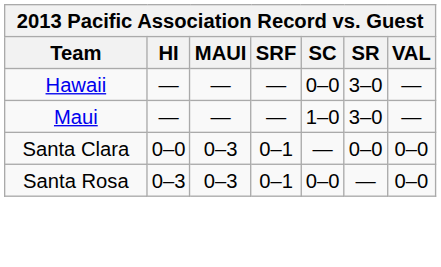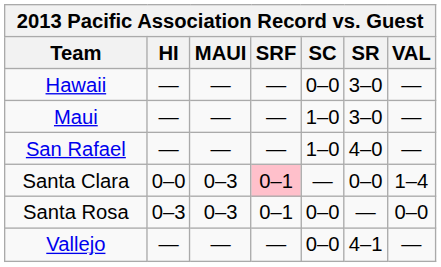+ row: (76, 149)
(276, 149) no background -> (276, 181) pink background
(411, 149) 0–0 -> (411, 181) 1–4
+ row: (76, 245)
